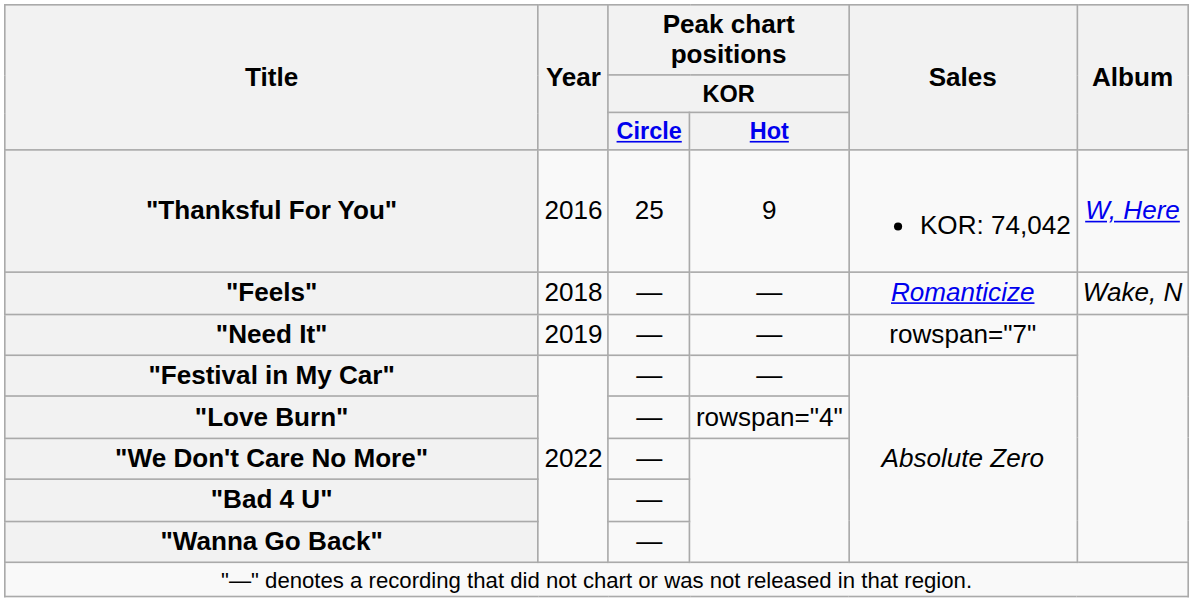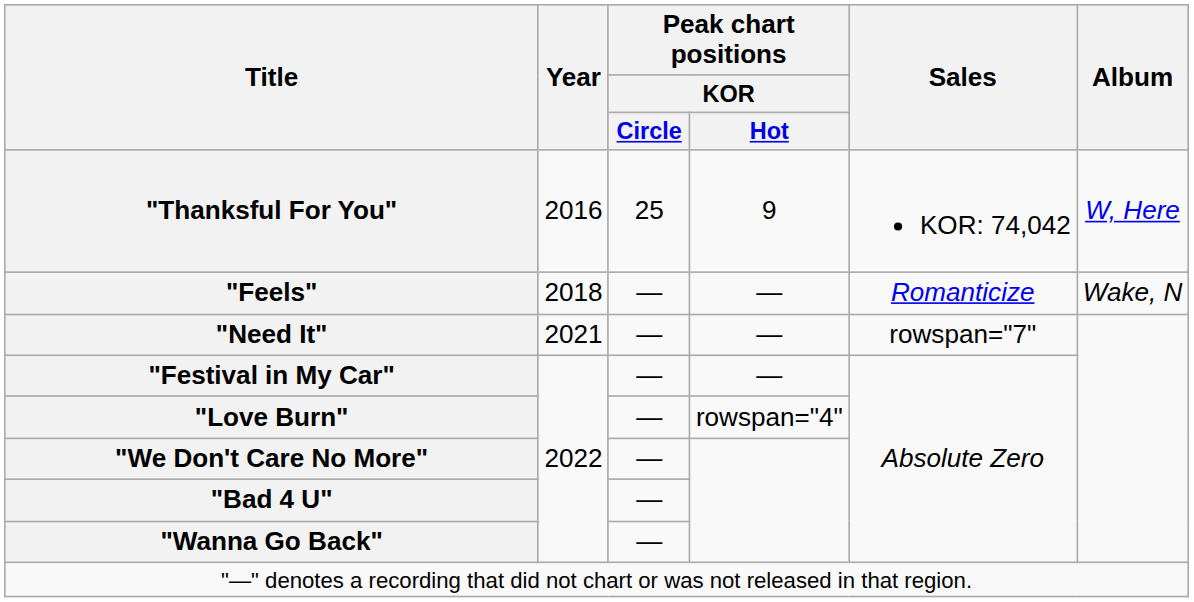(573, 334) 2019 -> (573, 334) 2021
